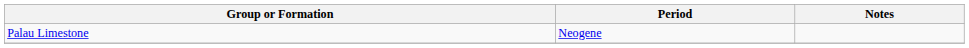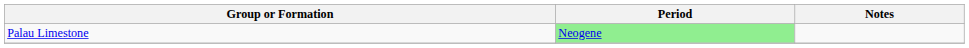(580, 33) no background -> (580, 33) lightgreen background
